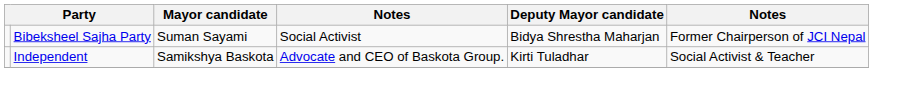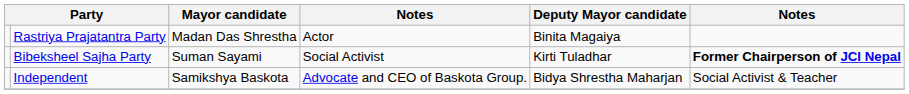+ row: (90, 36)
(585, 36) Bidya Shrestha Maharjan -> (572, 57) Kirti Tuladhar
(768, 36) normal -> (797, 57) bold
(549, 57) Kirti Tuladhar -> (608, 78) Bidya Shrestha Maharjan
